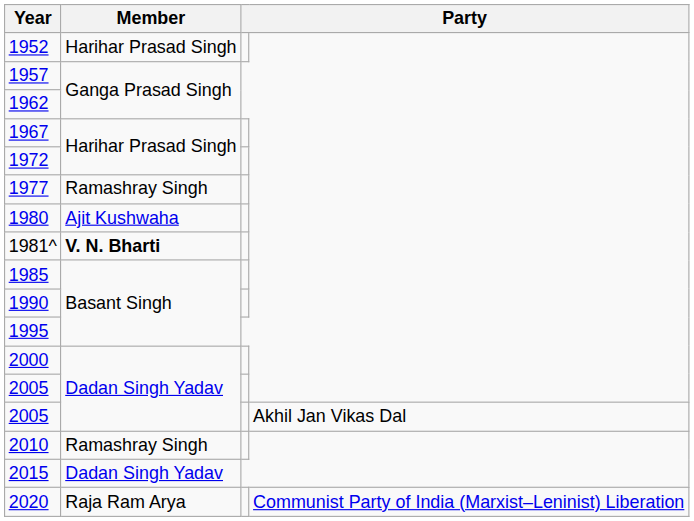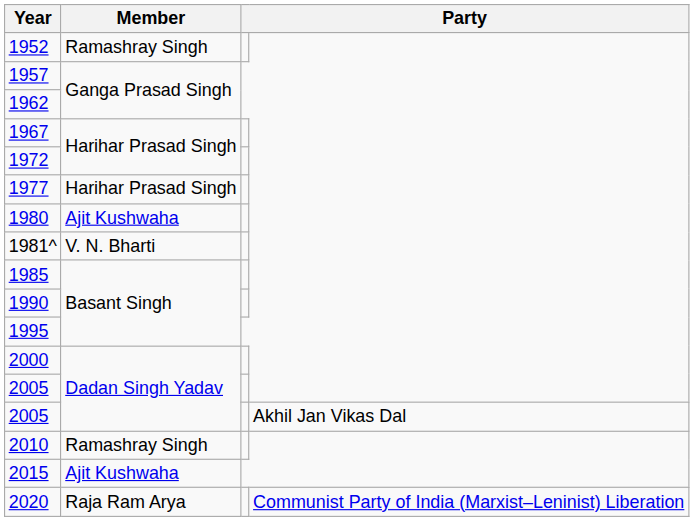(151, 47) Harihar Prasad Singh -> (136, 47) Ramashray Singh
(136, 189) Ramashray Singh -> (151, 189) Harihar Prasad Singh
(113, 246) bold -> (110, 246) normal
(144, 473) Dadan Singh Yadav -> (122, 473) Ajit Kushwaha
